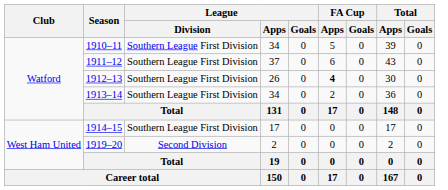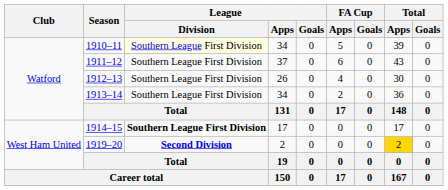(192, 45) no background -> (196, 45) lightyellow background
(332, 78) bold -> (340, 78) normal
(192, 128) normal -> (196, 128) bold
(192, 144) normal -> (196, 144) bold
(390, 144) no background -> (399, 144) gold background
